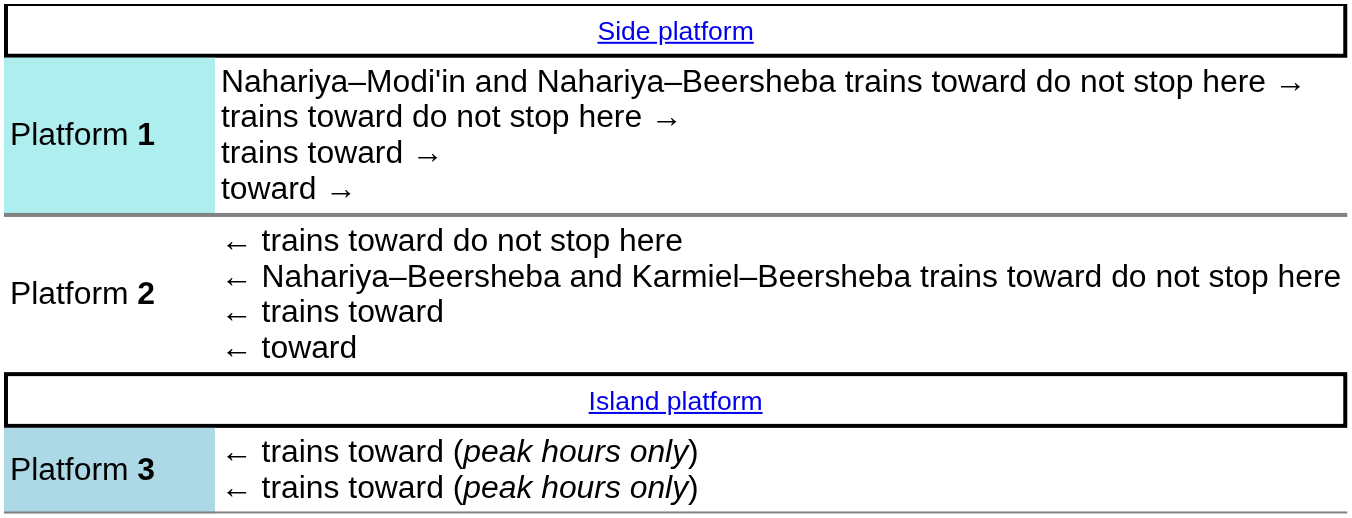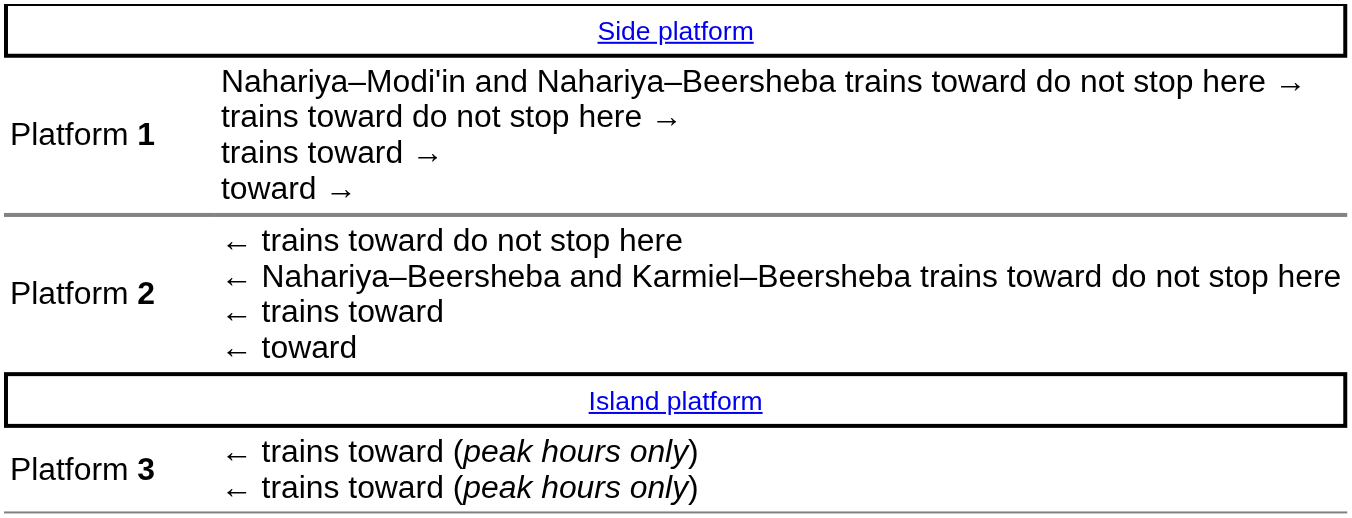(83, 134) paleturquoise background -> (83, 134) no background
(83, 469) lightblue background -> (83, 469) no background
